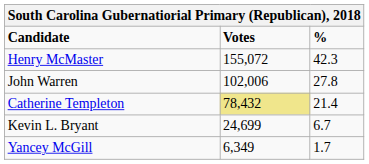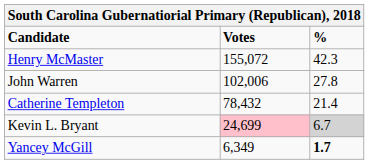(242, 103) khaki background -> (242, 103) no background
(242, 125) no background -> (242, 125) pink background
(322, 125) no background -> (322, 125) lightgrey background
(322, 147) normal -> (322, 147) bold
